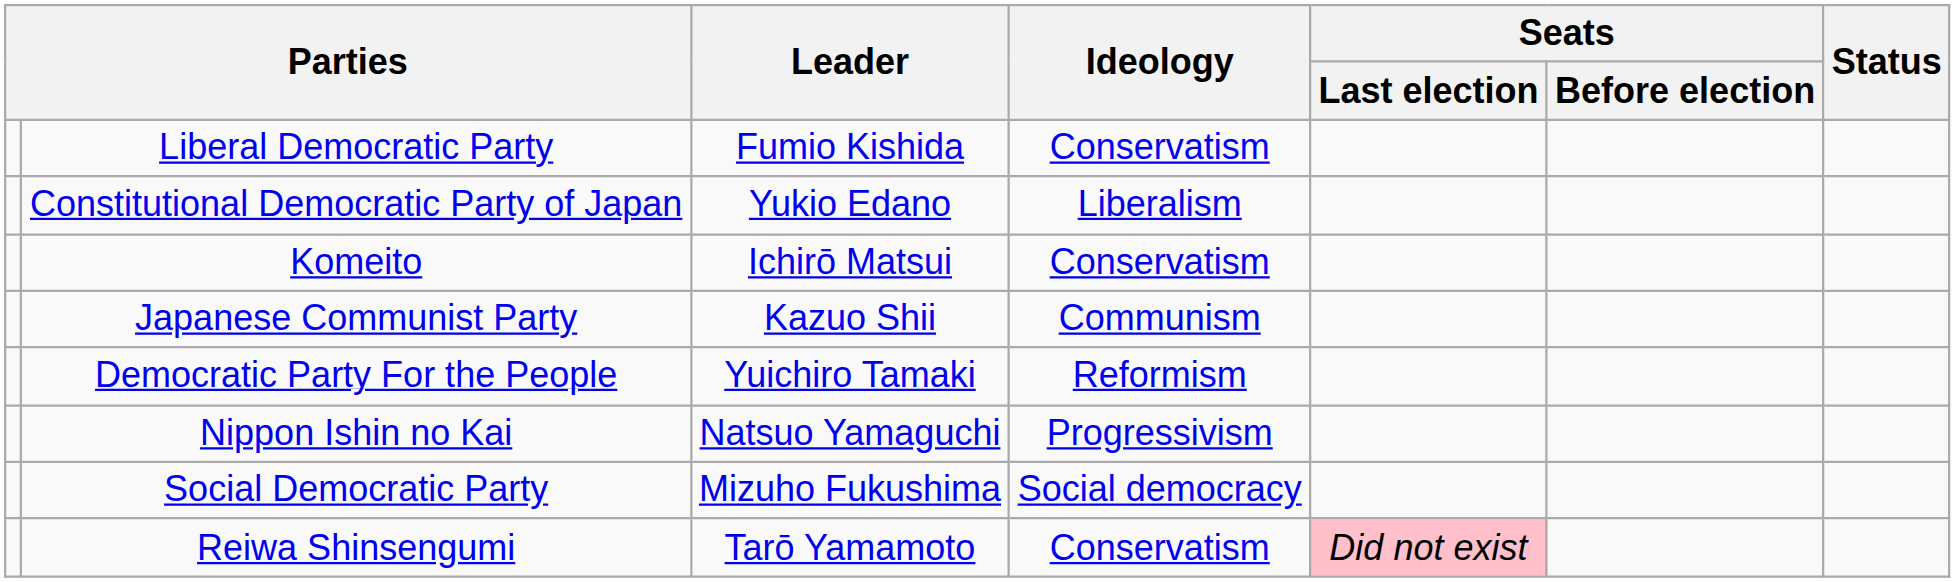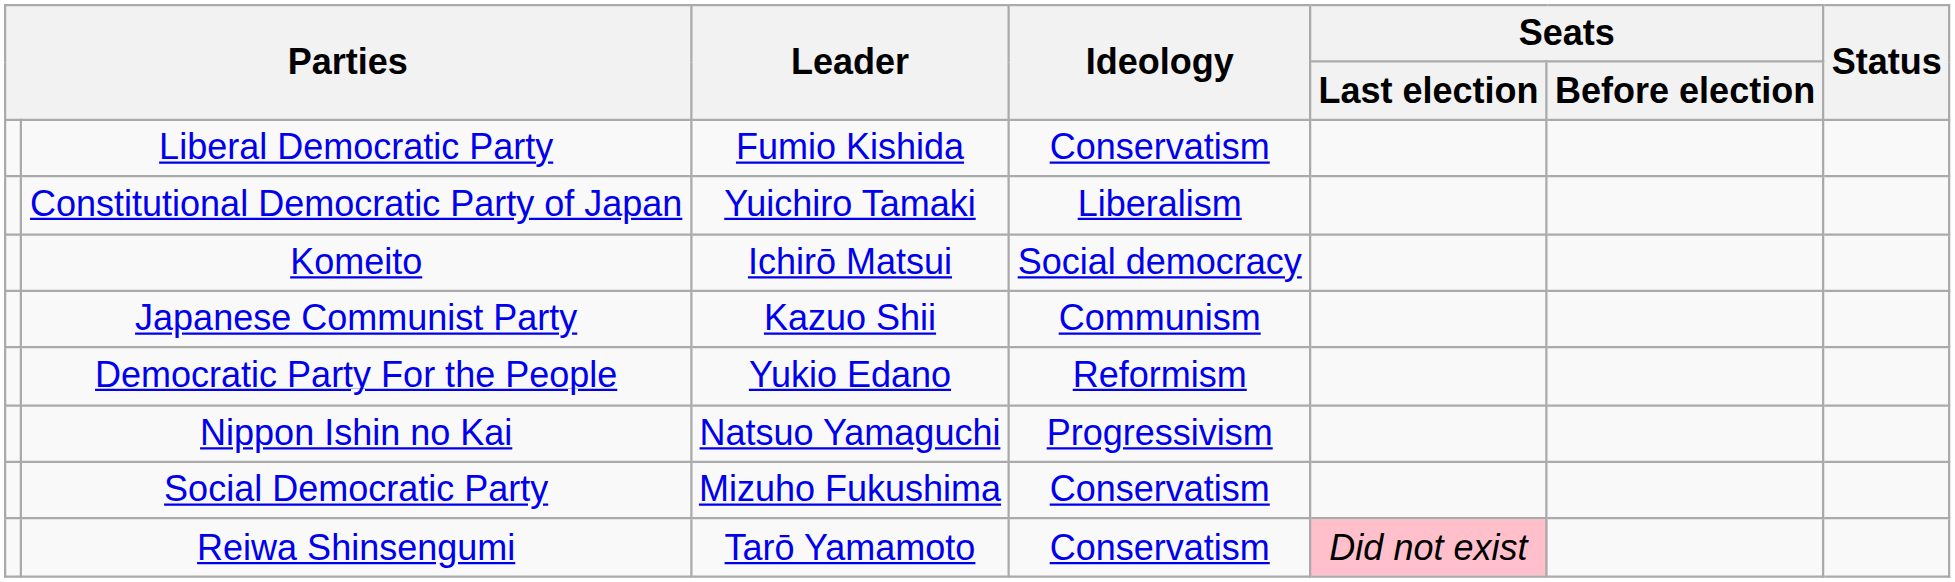(850, 204) Yukio Edano -> (850, 204) Yuichiro Tamaki
(1160, 261) Conservatism -> (1160, 261) Social democracy
(850, 375) Yuichiro Tamaki -> (850, 375) Yukio Edano
(1160, 489) Social democracy -> (1160, 489) Conservatism
